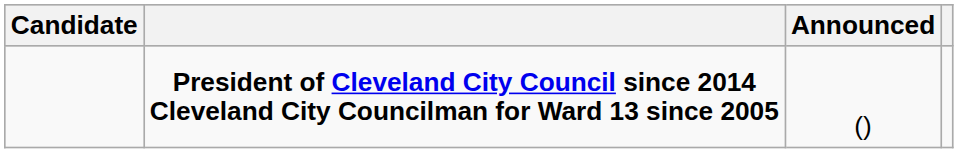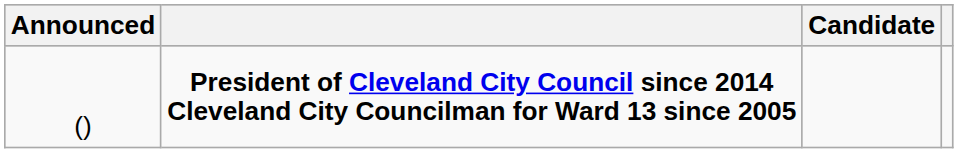columns swapped: (74, 25) <-> (863, 25)
